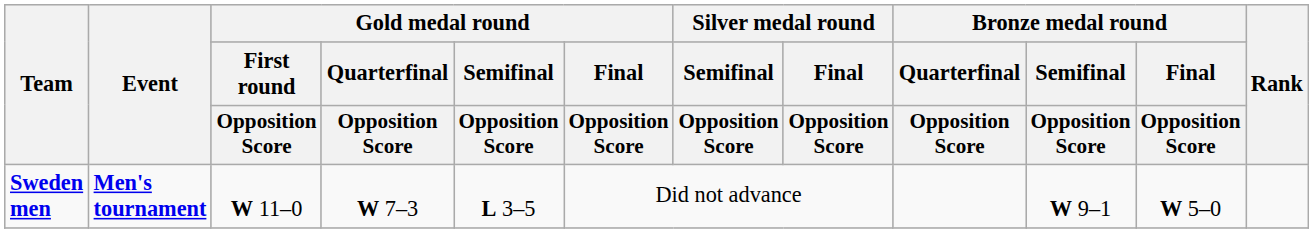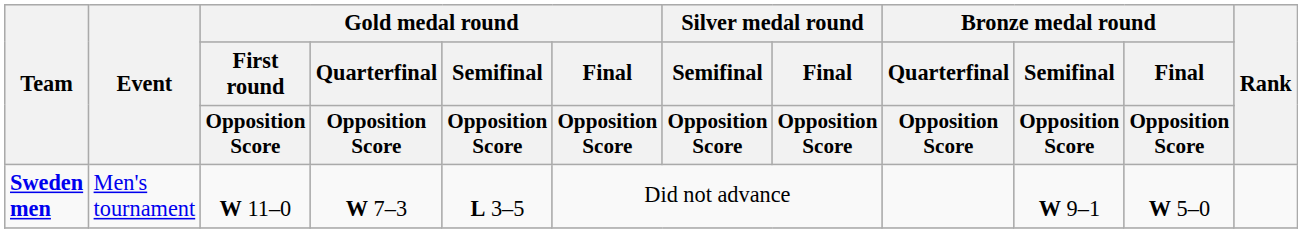(150, 196) bold -> (144, 196) normal
